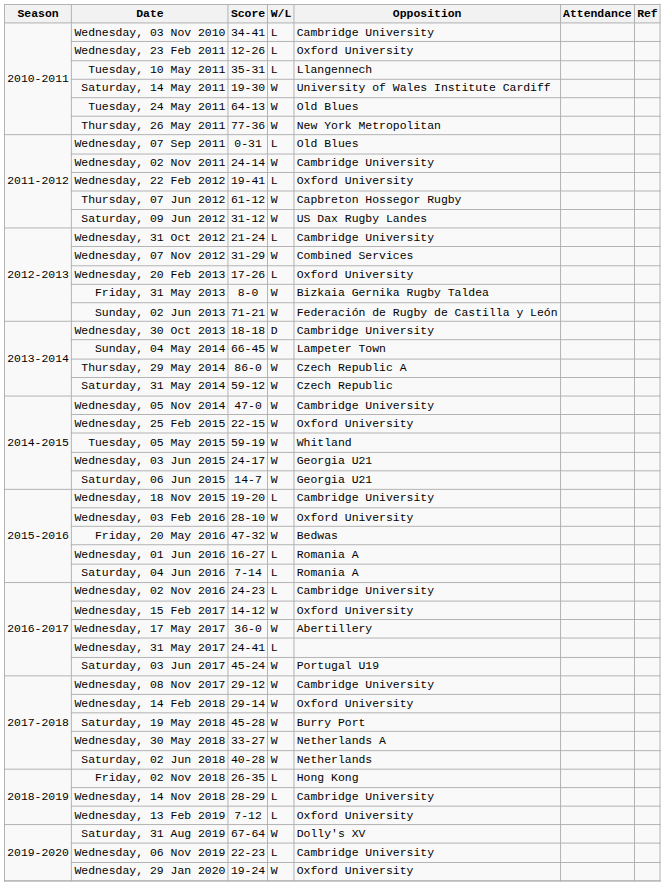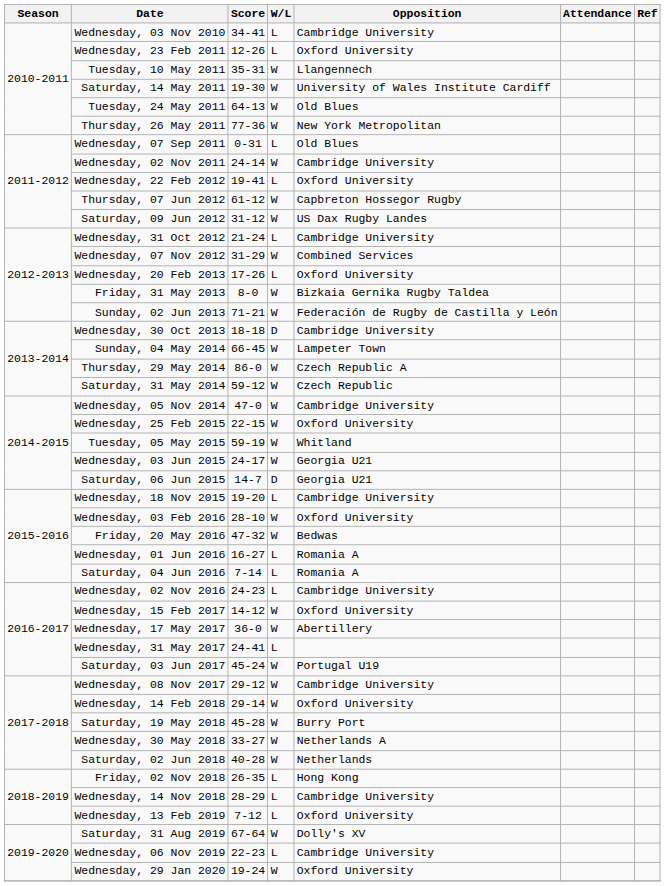(274, 70) L -> (274, 70) W
(274, 480) W -> (274, 480) D
